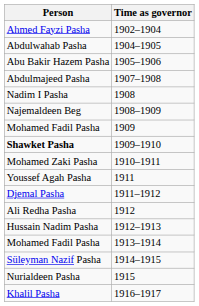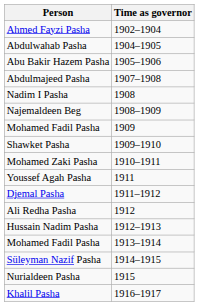(40, 144) bold -> (38, 144) normal
